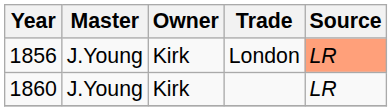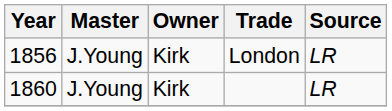(323, 55) lightsalmon background -> (323, 55) no background
